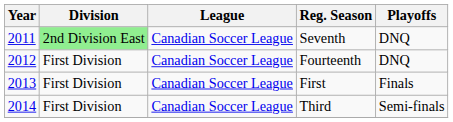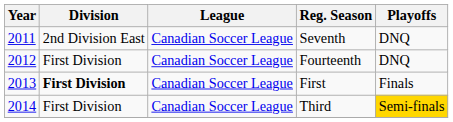(94, 38) lightgreen background -> (94, 38) no background
(82, 83) normal -> (84, 83) bold
(412, 106) no background -> (412, 106) gold background
